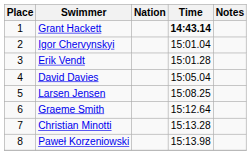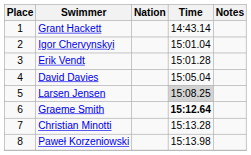(191, 28) bold -> (191, 28) normal
(191, 93) no background -> (191, 93) lightgrey background
(191, 110) normal -> (191, 110) bold
